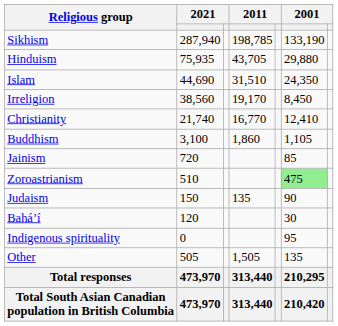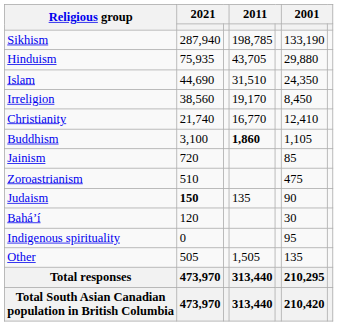(246, 138) normal -> (246, 138) bold
(293, 178) lightgreen background -> (293, 178) no background
(189, 198) normal -> (189, 198) bold
